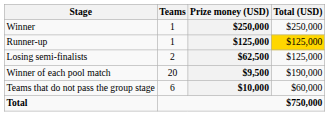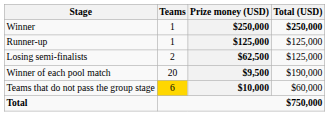(304, 27) normal -> (304, 27) bold
(304, 42) gold background -> (304, 42) no background
(172, 88) no background -> (172, 88) gold background
